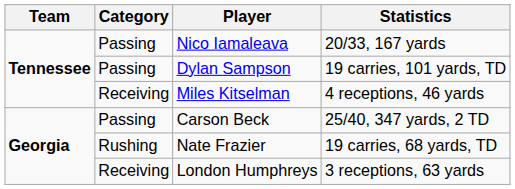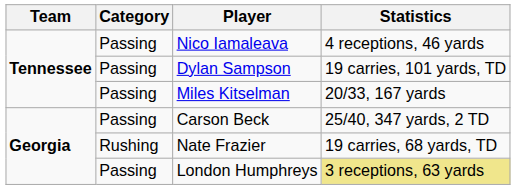(385, 43) 20/33, 167 yards -> (405, 43) 4 receptions, 46 yards
(134, 94) Receiving -> (128, 94) Passing
(405, 94) 4 receptions, 46 yards -> (385, 94) 20/33, 167 yards
(134, 171) Receiving -> (128, 171) Passing
(405, 171) no background -> (405, 171) khaki background
